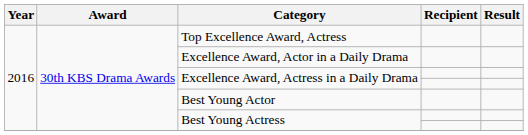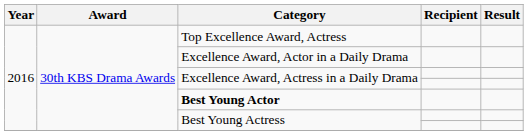(228, 99) normal -> (230, 99) bold
